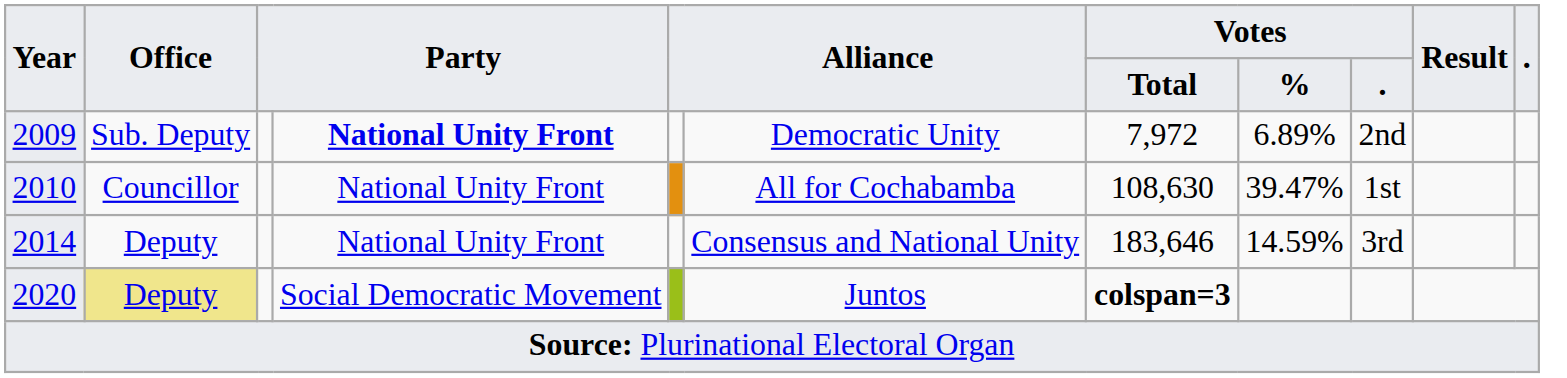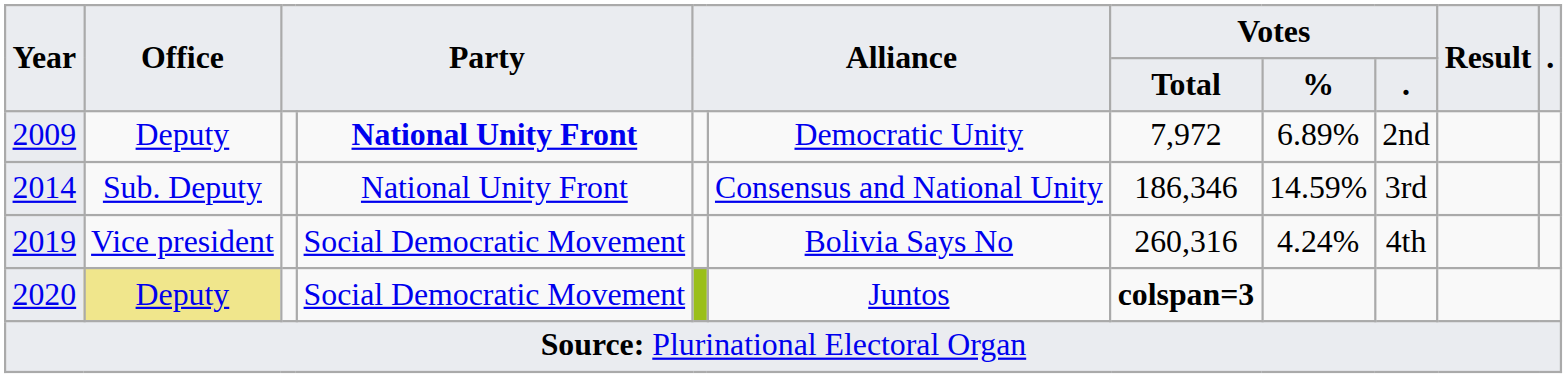(171, 136) Sub. Deputy -> (182, 136) Deputy
- row: (44, 188)
(171, 241) Deputy -> (182, 188) Sub. Deputy
(1162, 241) 183,646 -> (1186, 188) 186,346
+ row: (44, 241)
